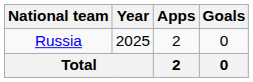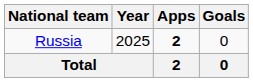(176, 41) normal -> (176, 41) bold
